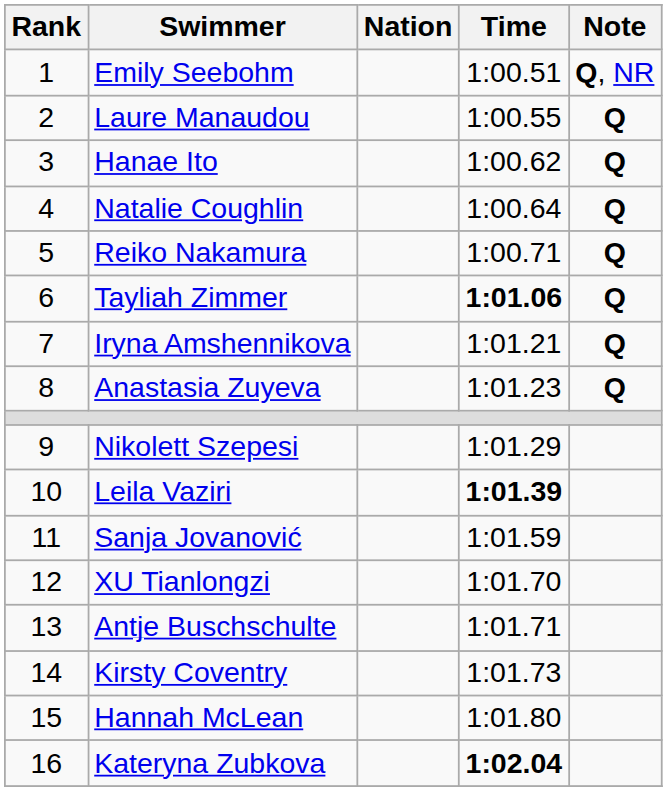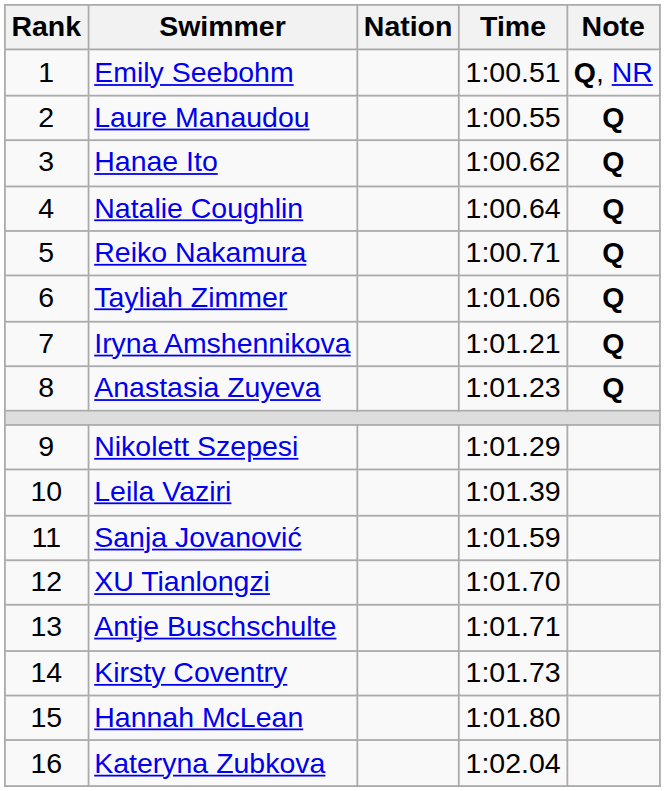(514, 298) bold -> (513, 298) normal
(514, 491) bold -> (513, 491) normal
(514, 762) bold -> (513, 762) normal
